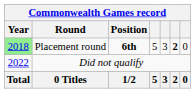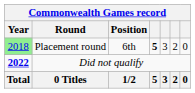(129, 46) bold -> (129, 46) normal
(155, 46) normal -> (155, 46) bold
(175, 46) bold -> (175, 46) normal
(18, 63) normal -> (18, 63) bold
